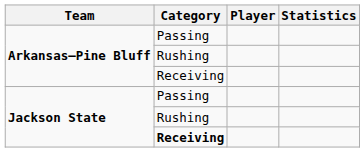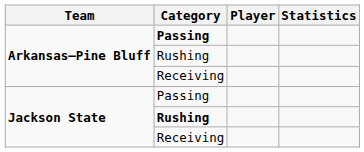(183, 35) normal -> (183, 35) bold
(183, 117) normal -> (183, 117) bold
(191, 137) bold -> (191, 137) normal
